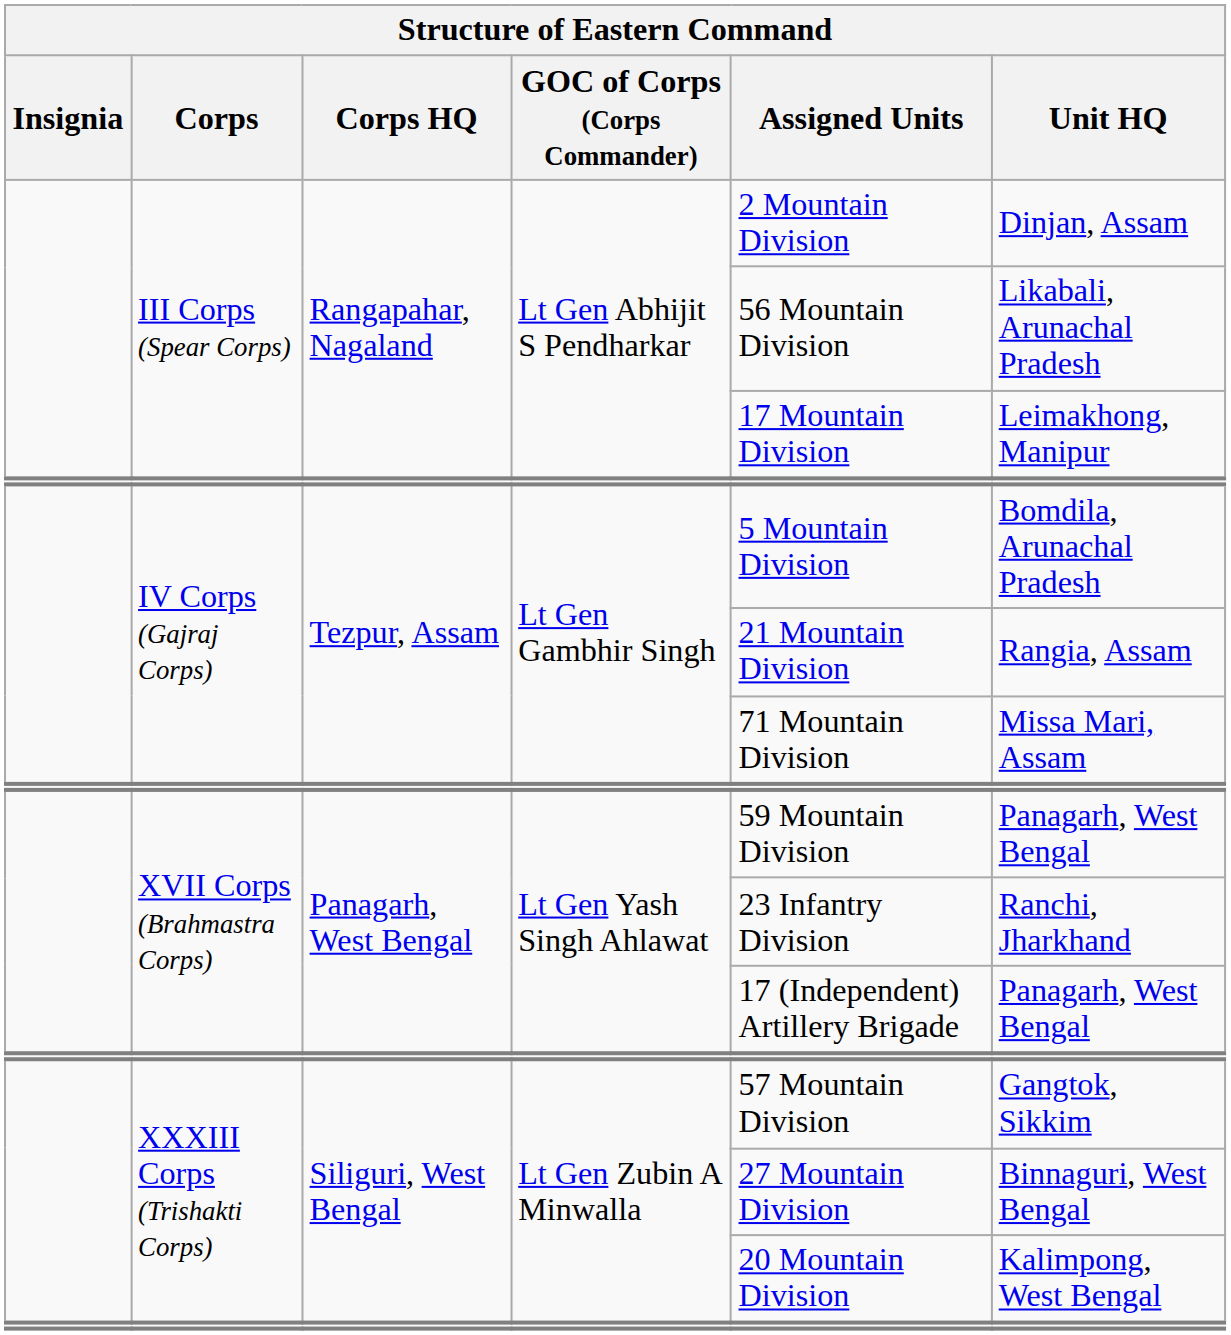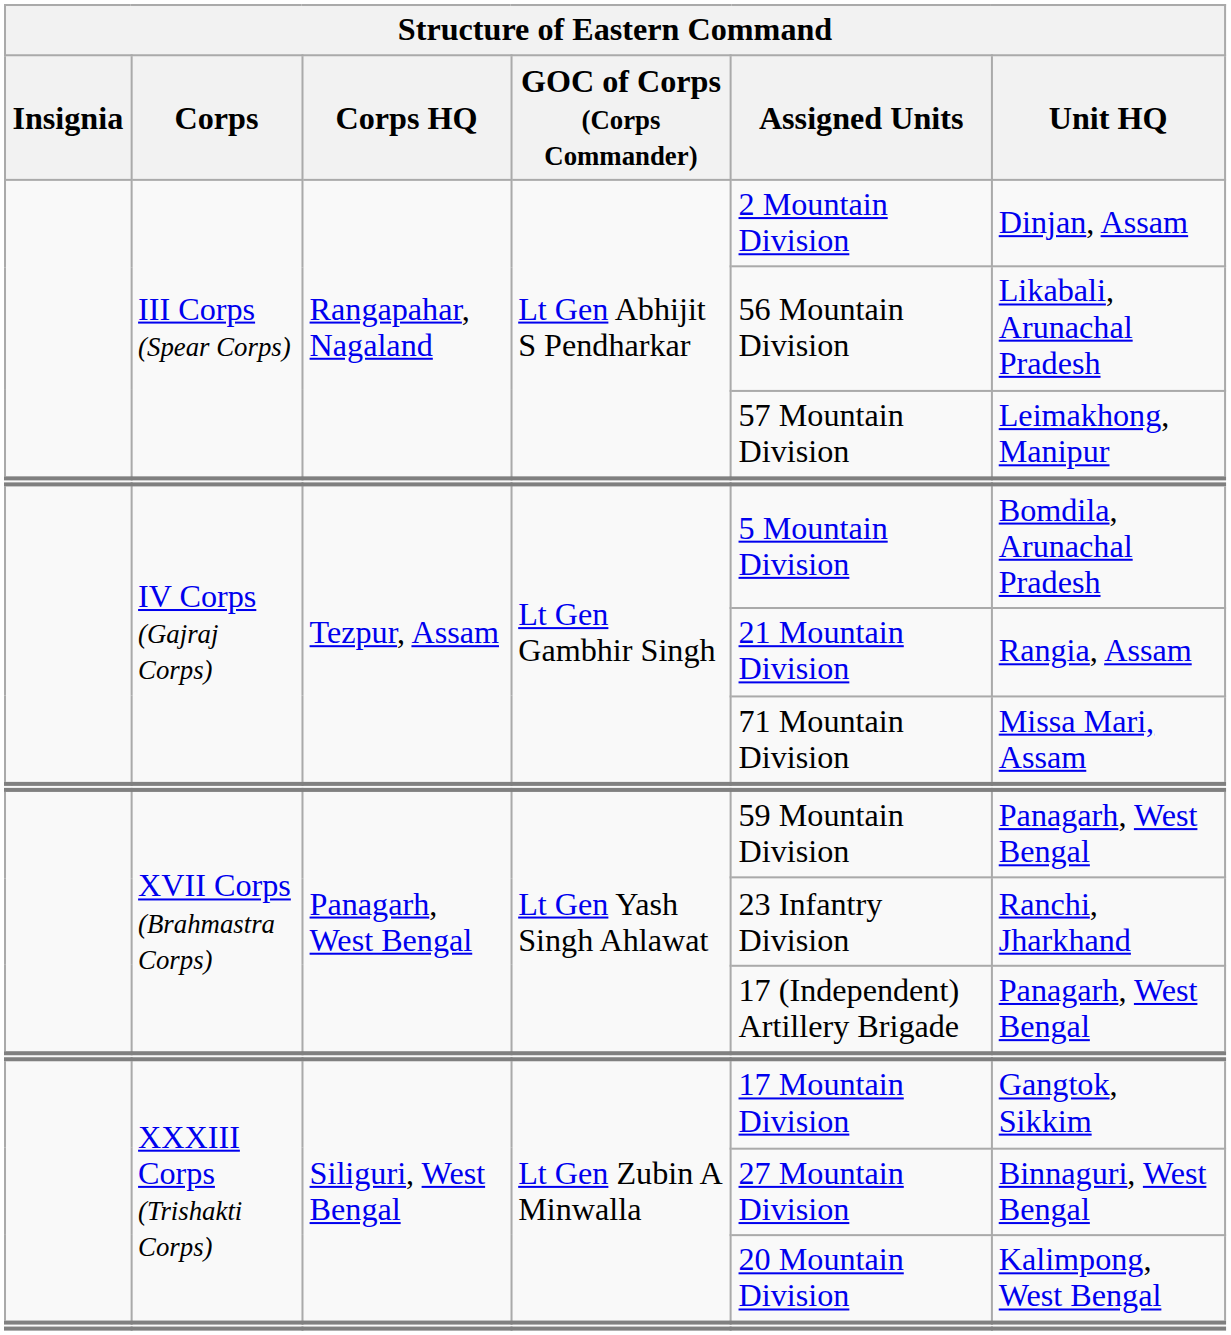(821, 433) 17 Mountain Division -> (821, 433) 57 Mountain Division
(821, 1103) 57 Mountain Division -> (821, 1103) 17 Mountain Division
